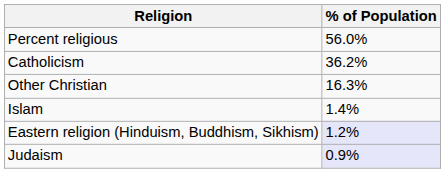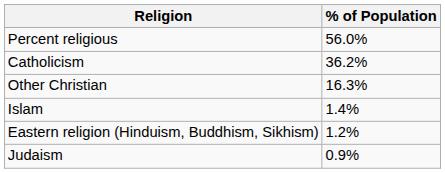(342, 132) lavender background -> (342, 132) no background
(342, 156) lavender background -> (342, 156) no background
